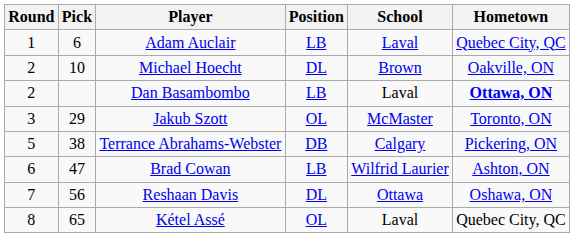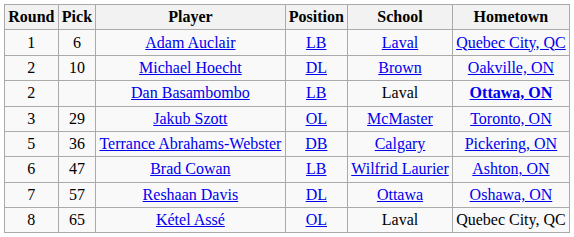(77, 144) 38 -> (77, 144) 36
(77, 194) 56 -> (77, 194) 57
